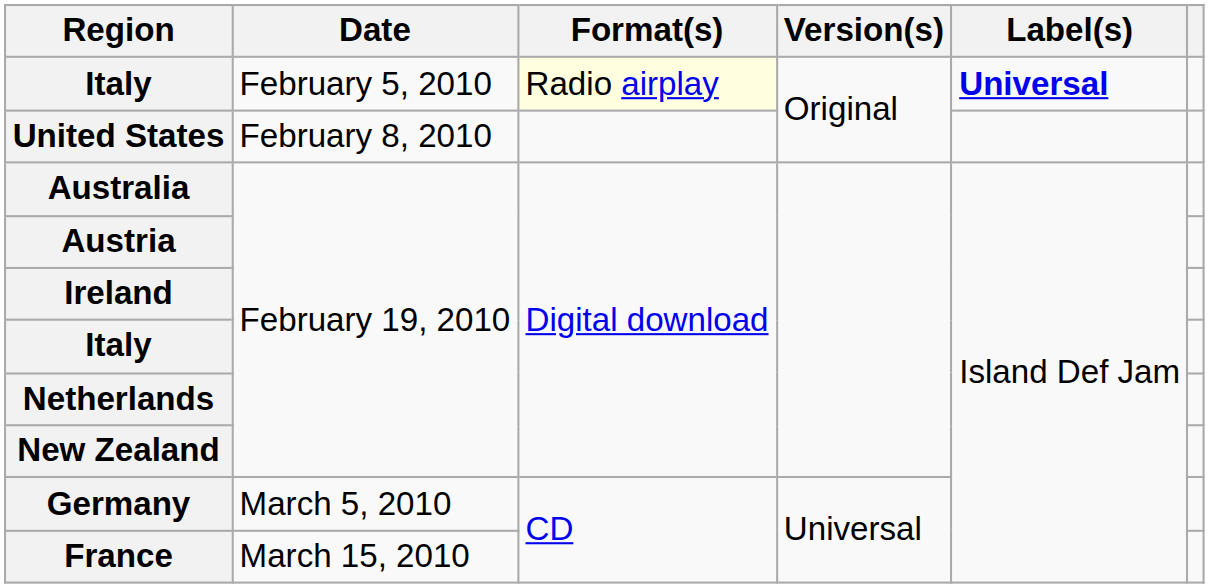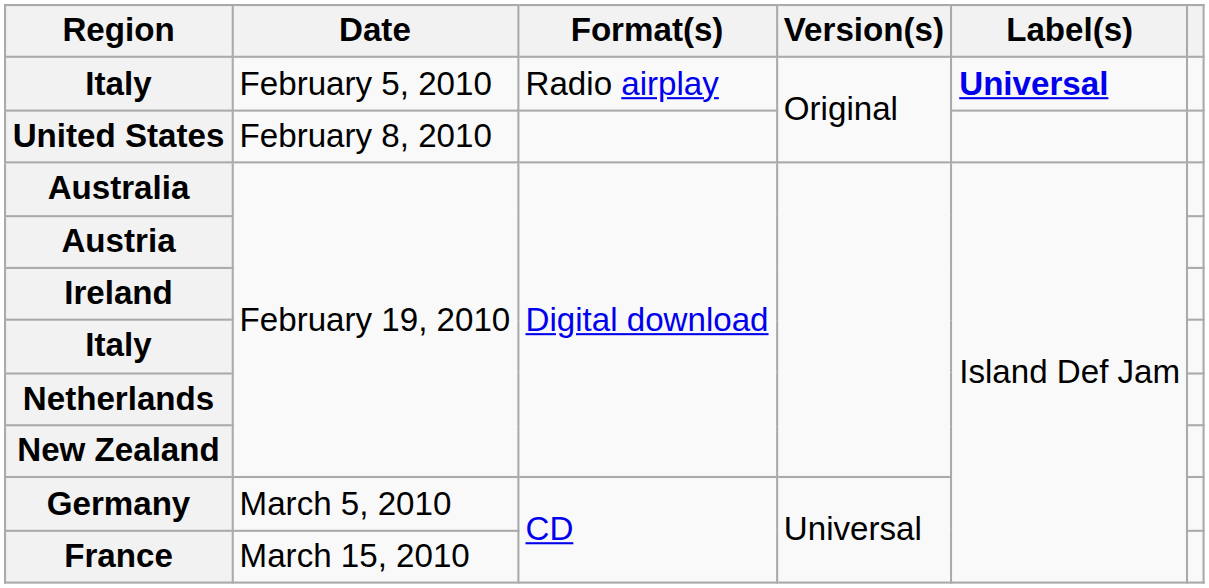(622, 83) lightyellow background -> (622, 83) no background
